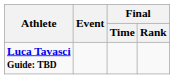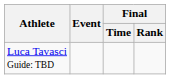(39, 58) bold -> (37, 58) normal
